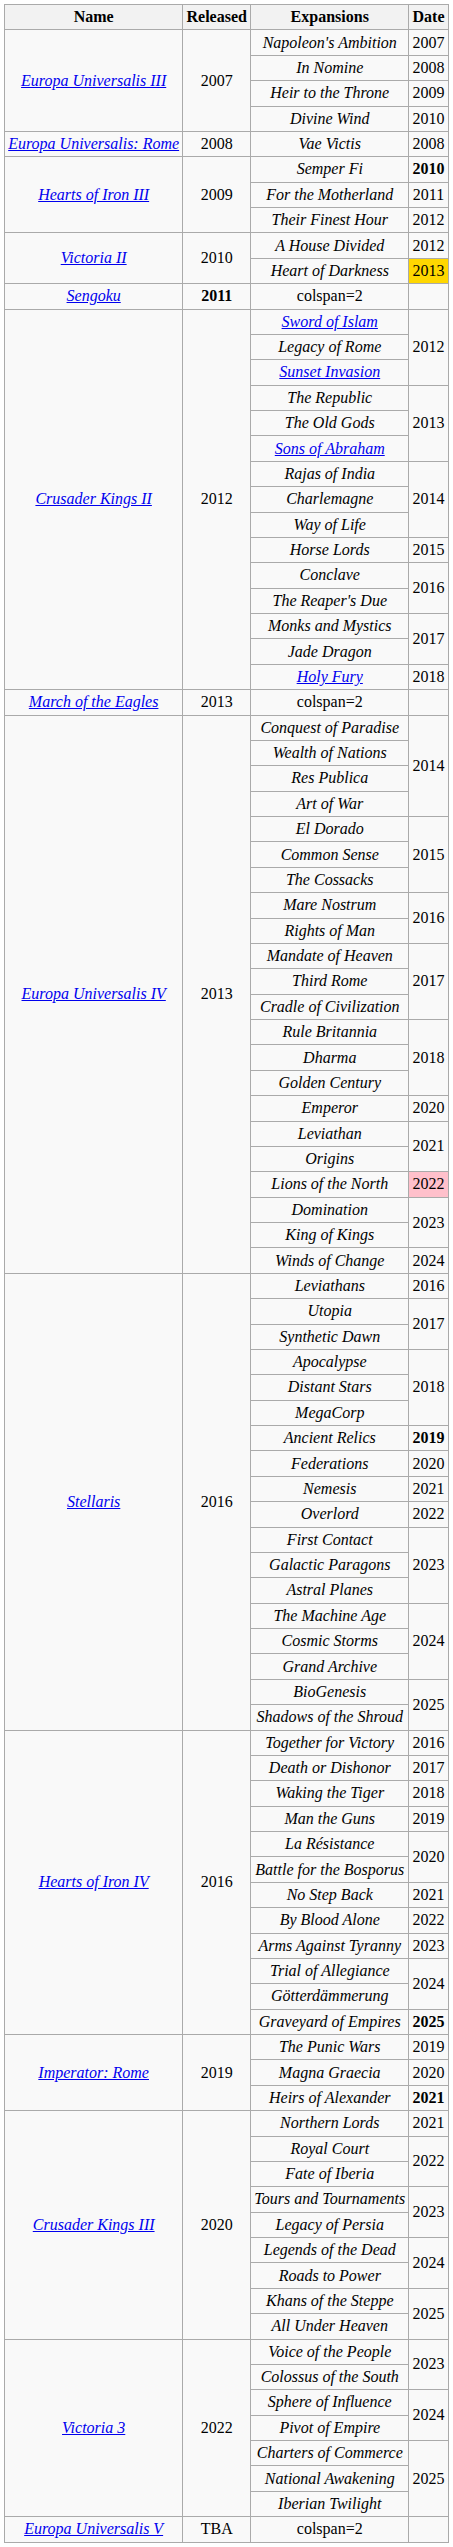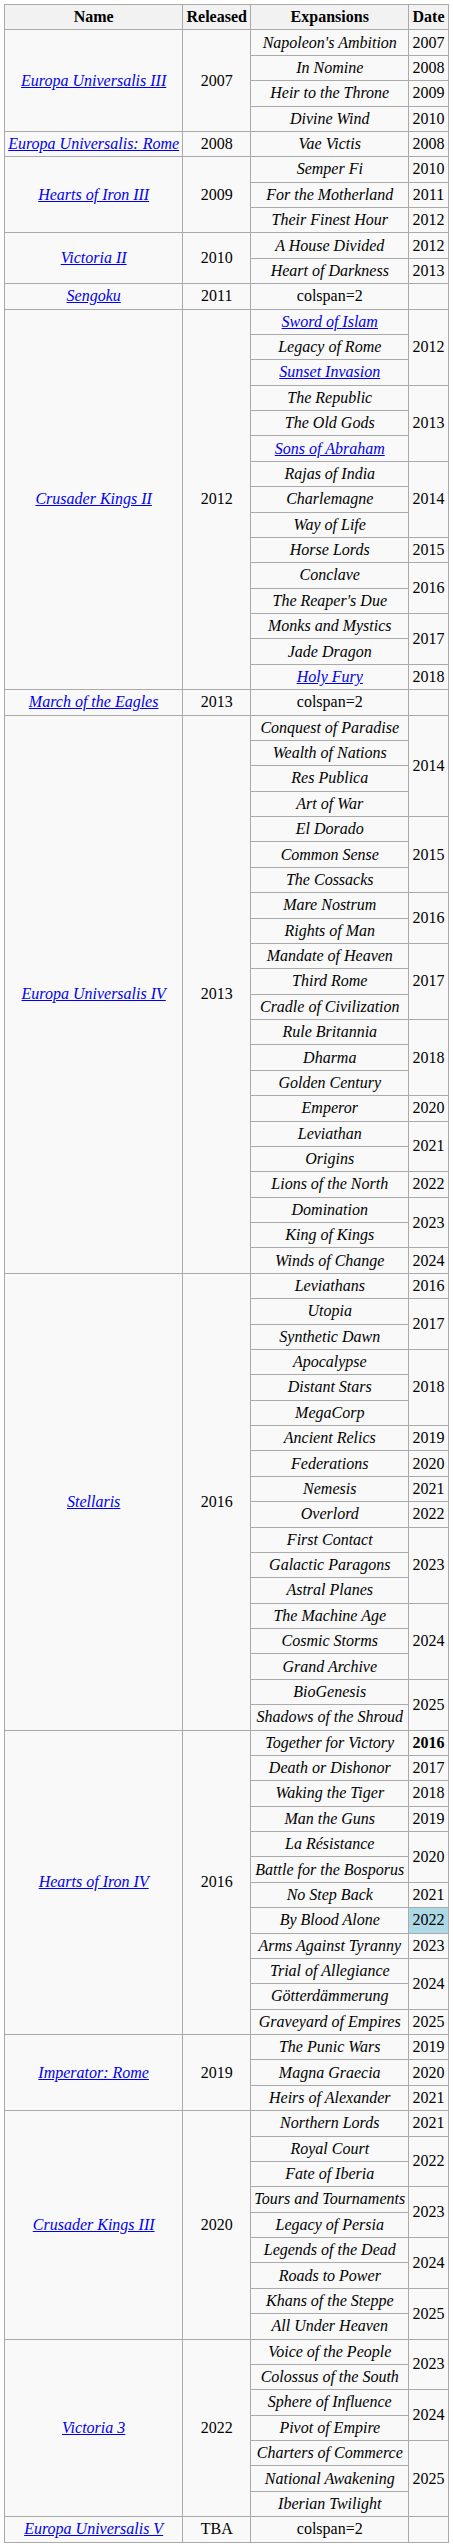(429, 169) bold -> (429, 169) normal
(429, 270) gold background -> (429, 270) no background
(217, 296) bold -> (217, 296) normal
(429, 1184) pink background -> (429, 1184) no background
(429, 1438) bold -> (429, 1438) normal
(429, 1742) normal -> (429, 1742) bold
(429, 1920) no background -> (429, 1920) lightblue background
(429, 2021) bold -> (429, 2021) normal
(429, 2097) bold -> (429, 2097) normal
